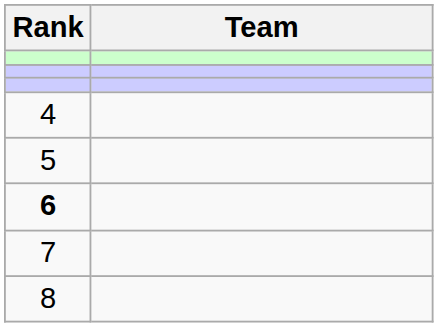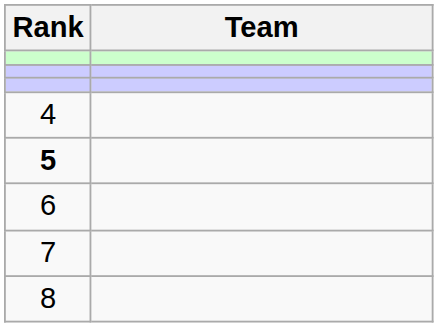(48, 160) normal -> (48, 160) bold
(48, 206) bold -> (48, 206) normal
